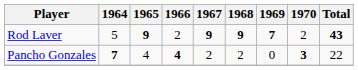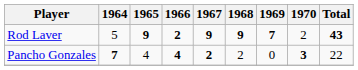(178, 34) normal -> (178, 34) bold
(209, 55) normal -> (209, 55) bold
